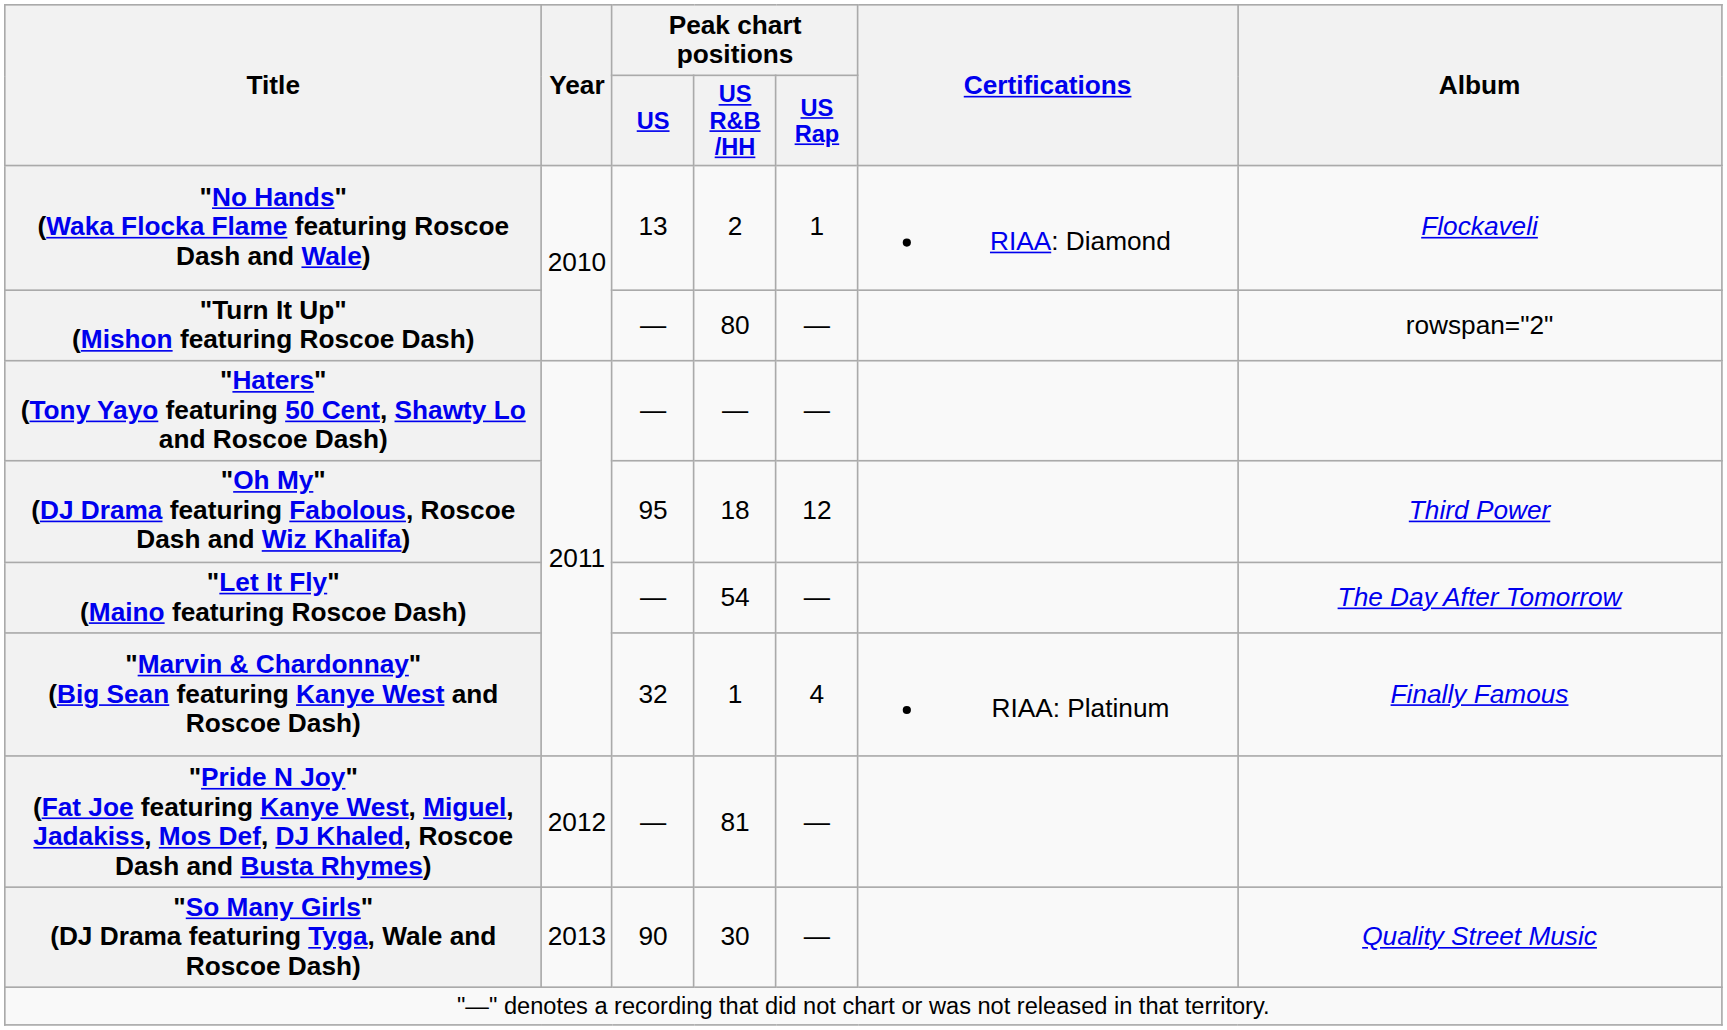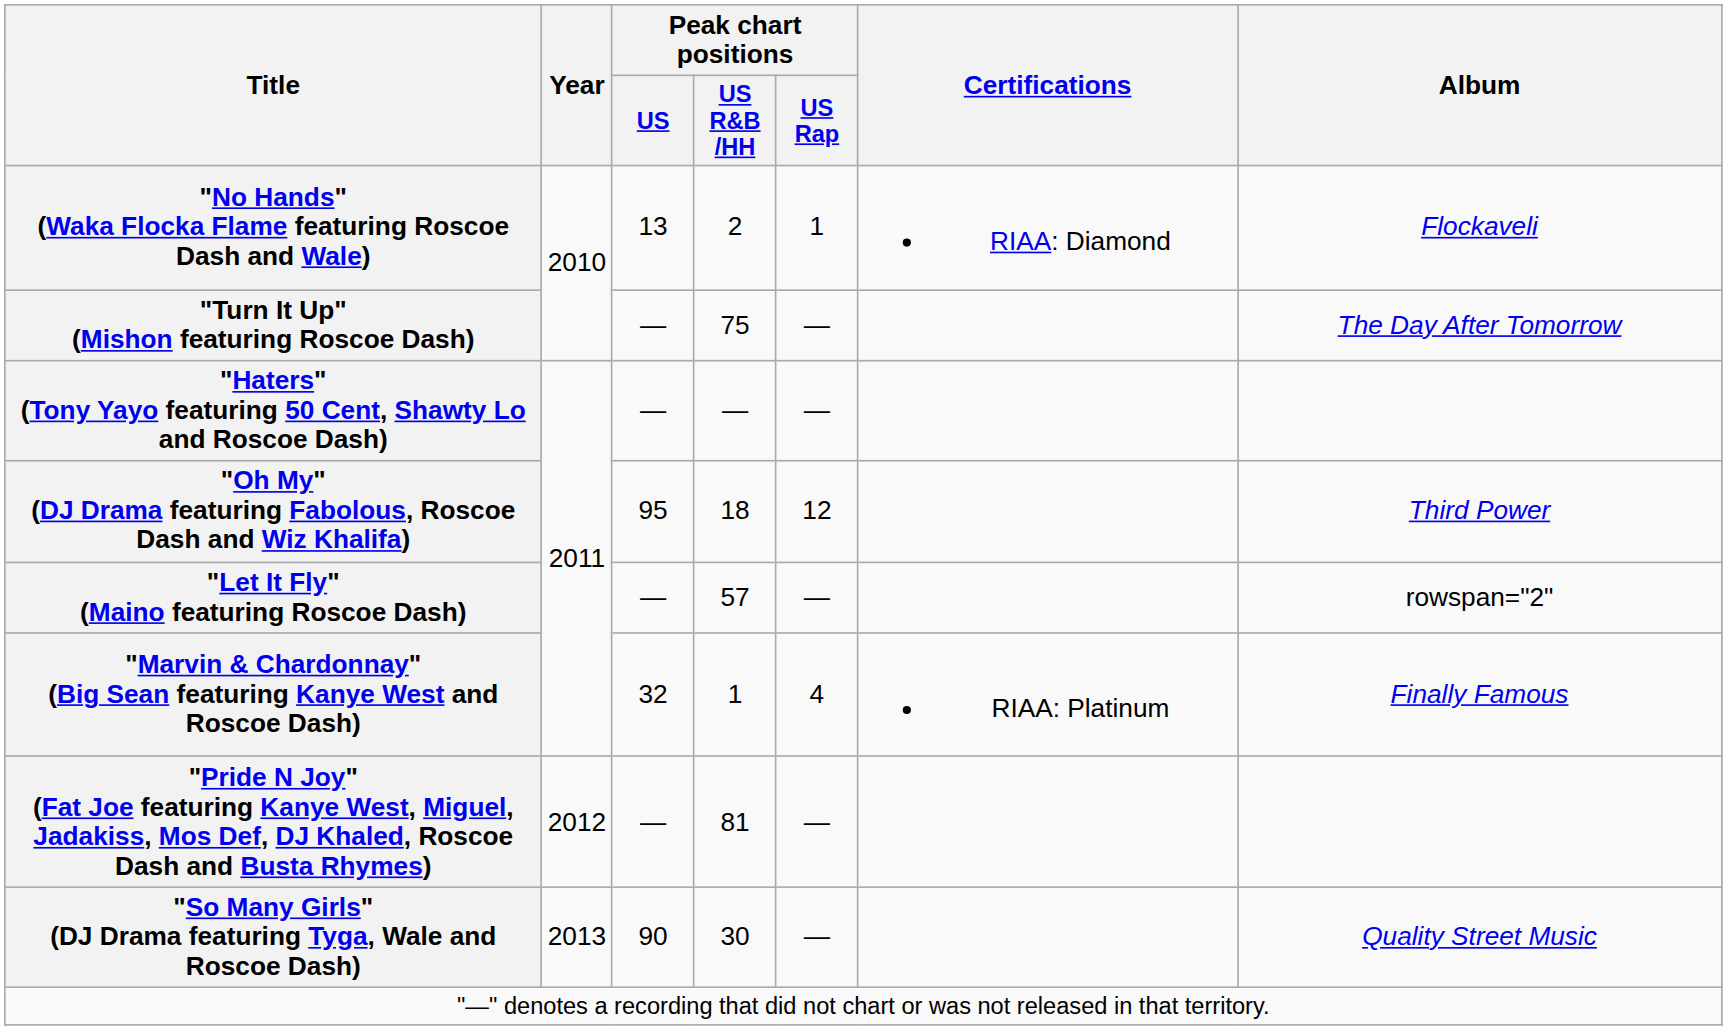(735, 324) 80 -> (735, 324) 75
(1480, 324) rowspan="2" -> (1480, 324) The Day After Tomorrow
(735, 597) 54 -> (735, 597) 57
(1480, 597) The Day After Tomorrow -> (1480, 597) rowspan="2"
